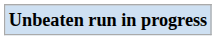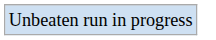(108, 19) bold -> (101, 19) normal
